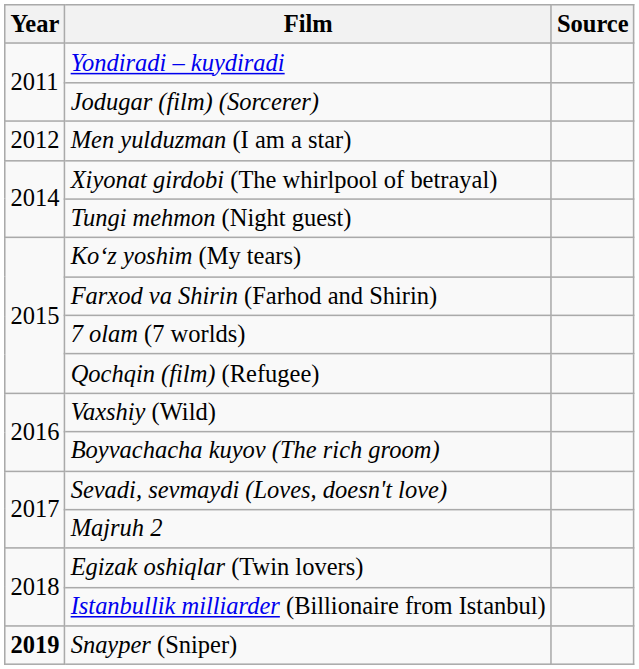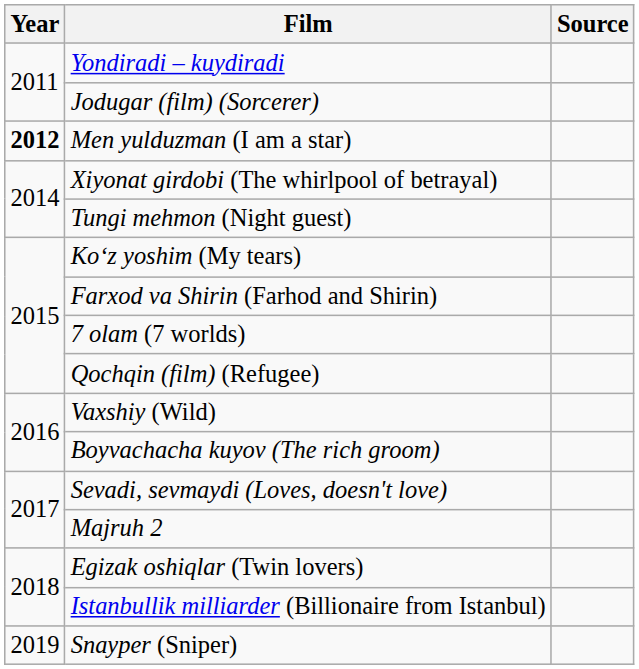(35, 140) normal -> (35, 140) bold
(35, 645) bold -> (35, 645) normal
